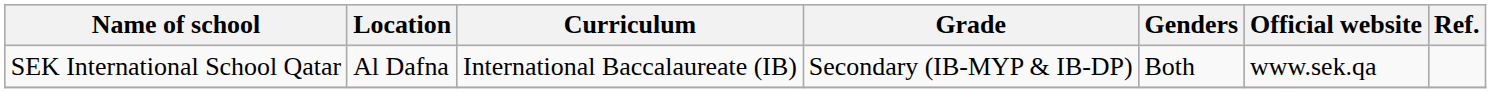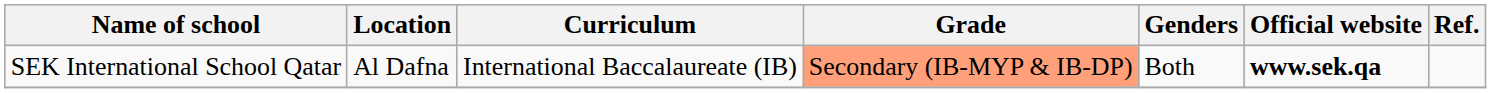(971, 66) no background -> (971, 66) lightsalmon background
(1313, 66) normal -> (1316, 66) bold
